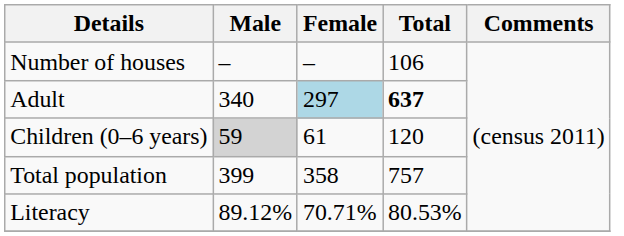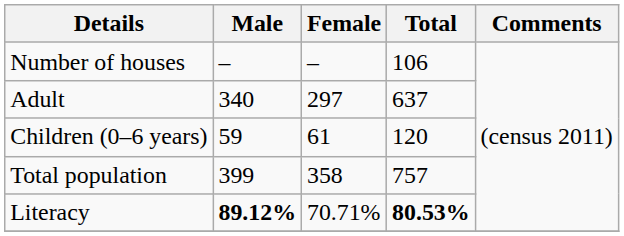(321, 99) lightblue background -> (325, 99) no background
(406, 99) bold -> (410, 99) normal
(230, 136) lightgrey background -> (230, 136) no background
(255, 212) normal -> (257, 212) bold
(425, 212) normal -> (431, 212) bold
